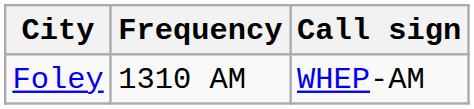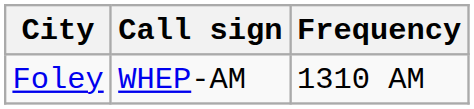columns swapped: (379, 30) <-> (200, 30)
